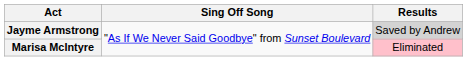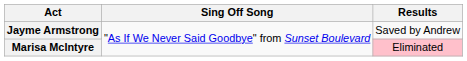(418, 30) lightgrey background -> (418, 30) no background
